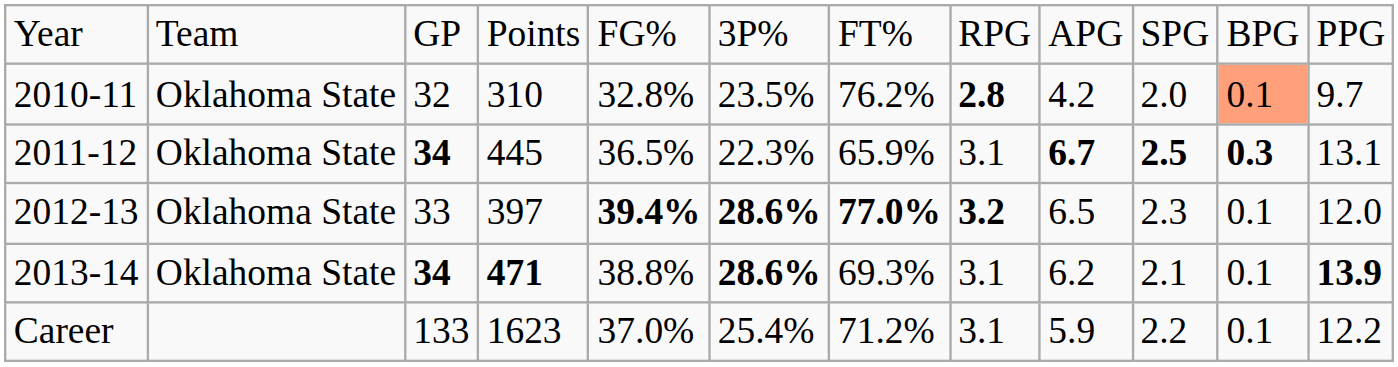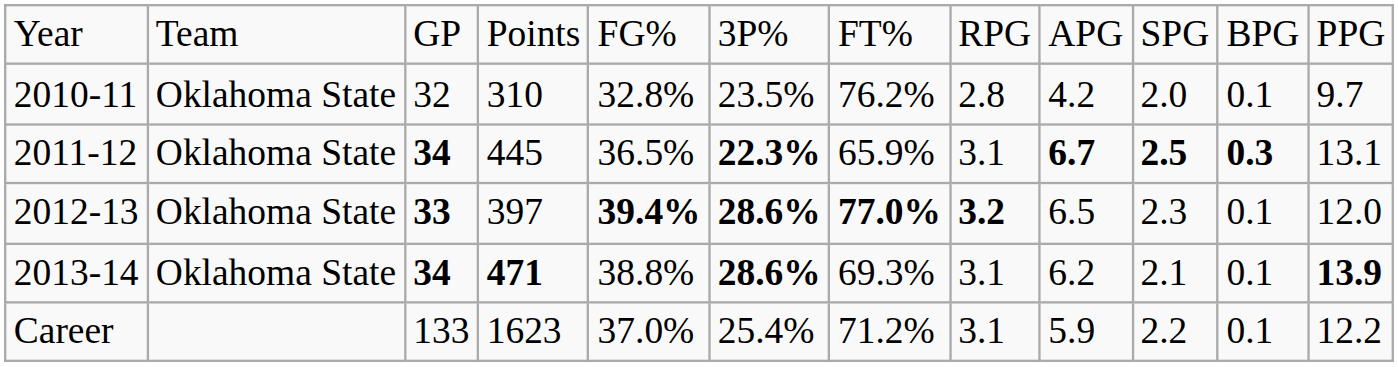(982, 93) bold -> (982, 93) normal
(1250, 93) lightsalmon background -> (1250, 93) no background
(766, 152) normal -> (769, 152) bold
(432, 212) normal -> (432, 212) bold
